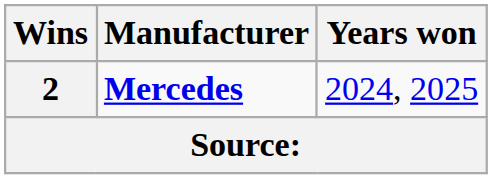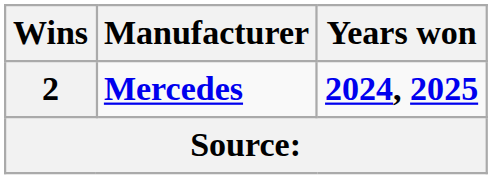(402, 88) normal -> (402, 88) bold
